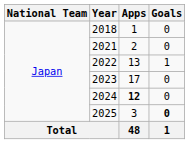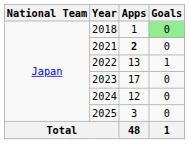(167, 30) no background -> (167, 30) lightgreen background
(134, 46) normal -> (134, 46) bold
(134, 96) bold -> (134, 96) normal
(167, 113) bold -> (167, 113) normal
